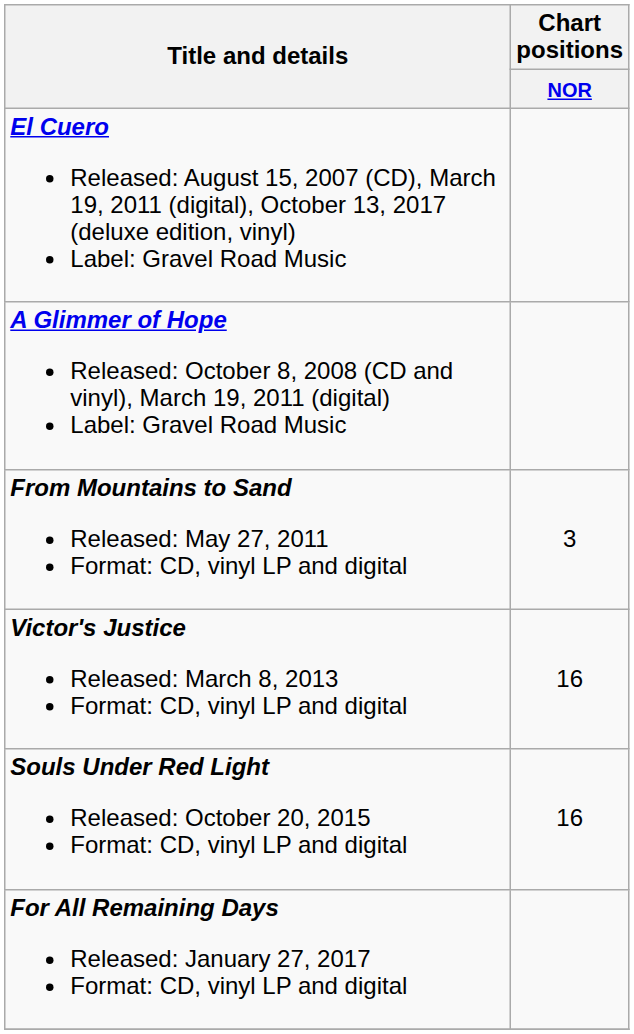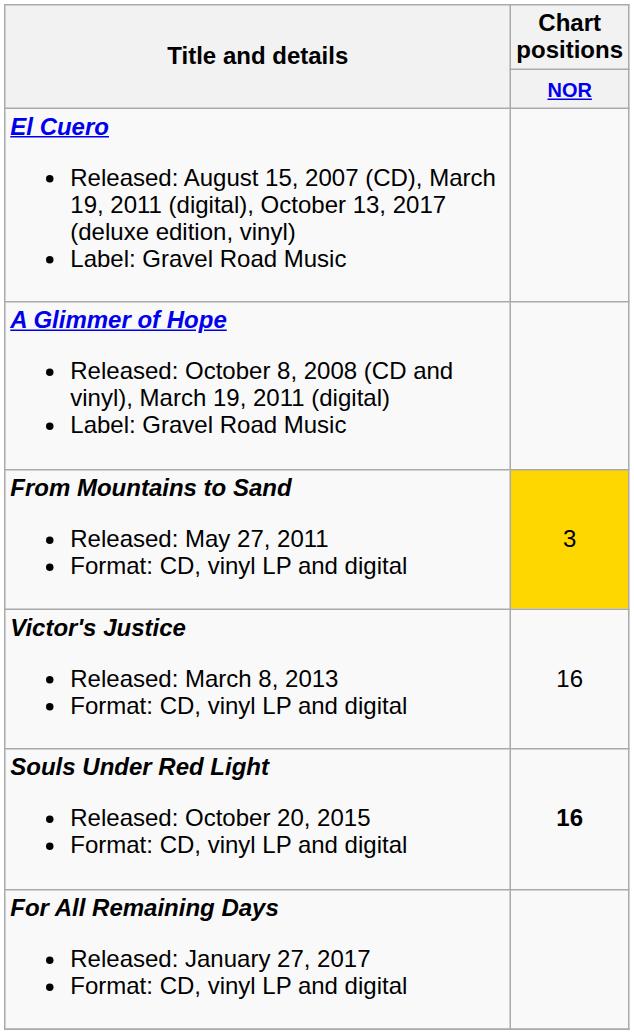(570, 538) no background -> (570, 538) gold background
(570, 818) normal -> (570, 818) bold
